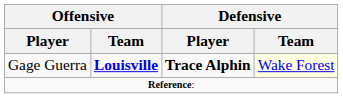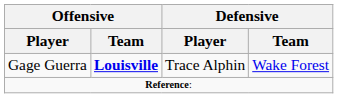(208, 65) bold -> (205, 65) normal
(296, 65) lightyellow background -> (291, 65) no background
